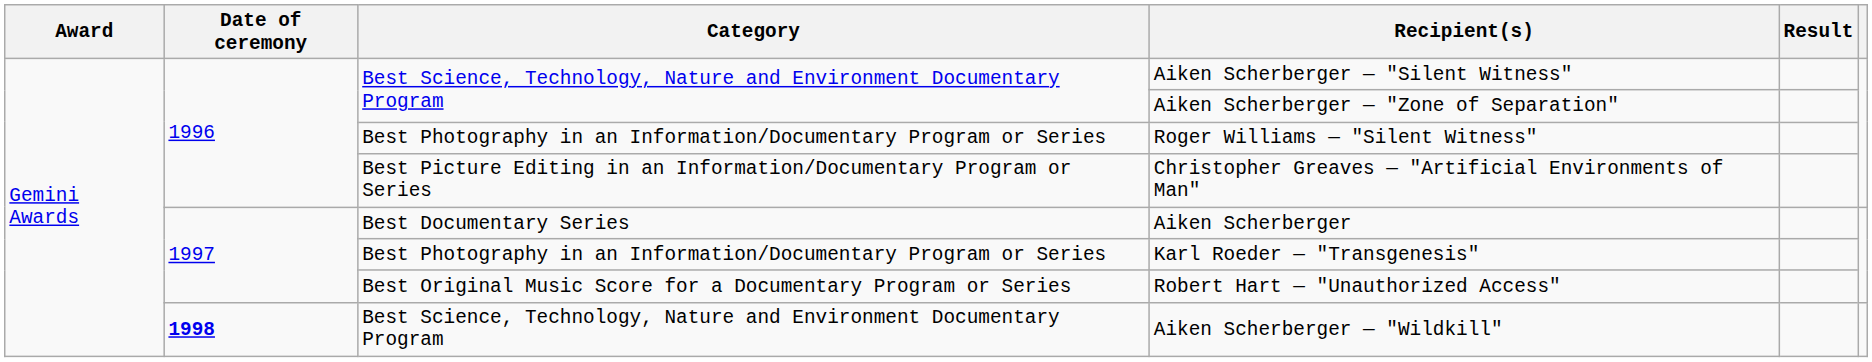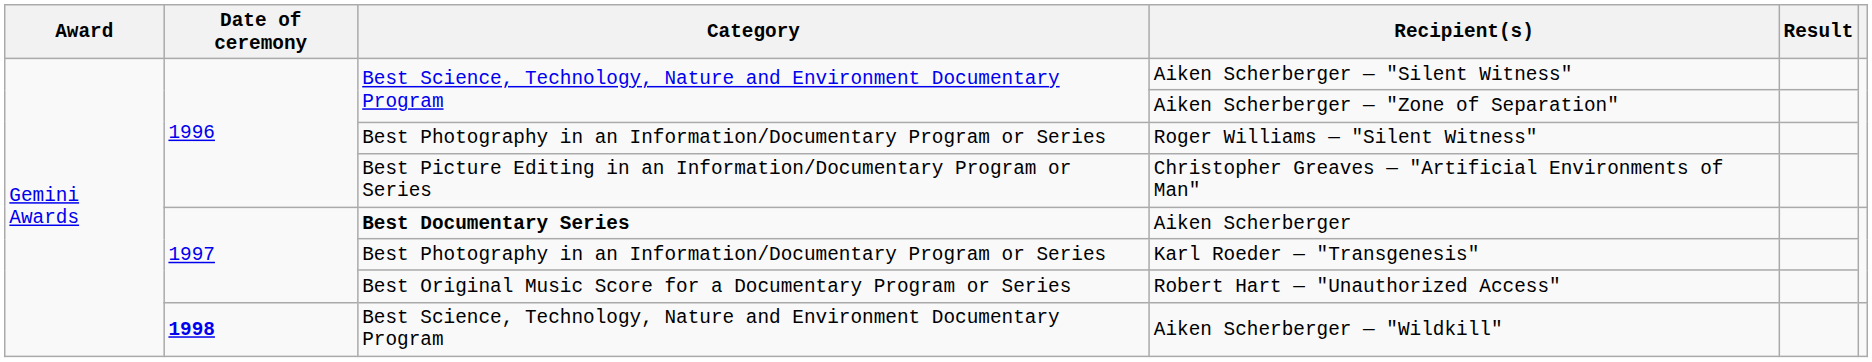(496, 223) normal -> (496, 223) bold
